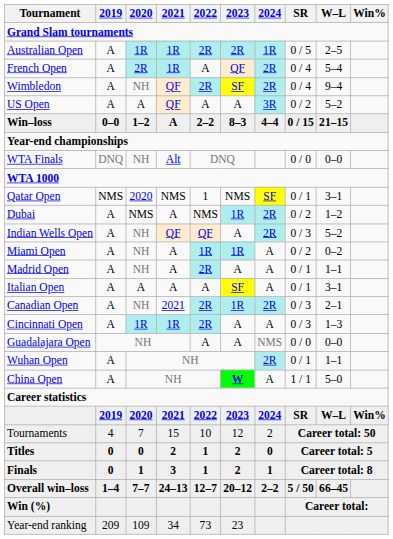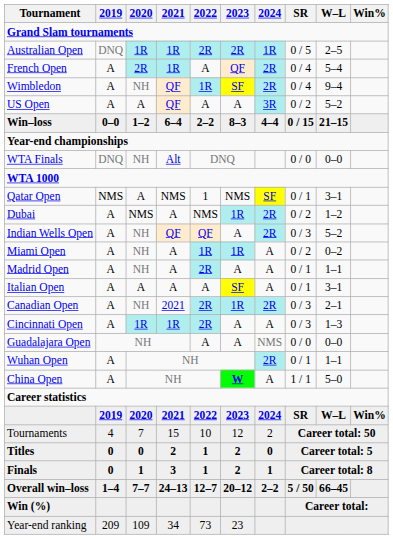(111, 50) A -> (111, 50) DNQ
(205, 86) 2R -> (205, 86) 1R
(173, 123) A -> (173, 123) 6–4
(141, 196) 2020 -> (141, 196) A
